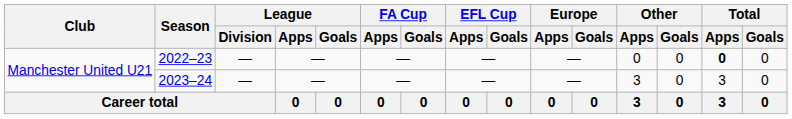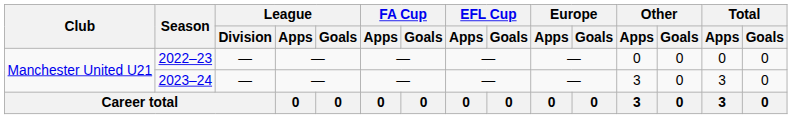(722, 59) bold -> (722, 59) normal
